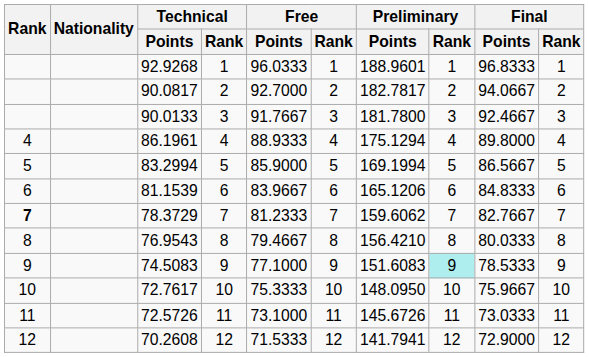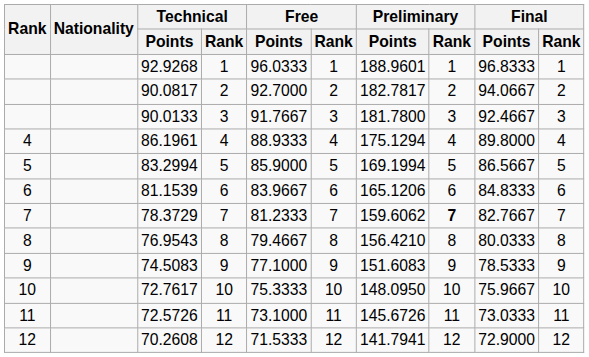(27, 215) bold -> (27, 215) normal
(452, 215) normal -> (452, 215) bold
(452, 265) paleturquoise background -> (452, 265) no background
